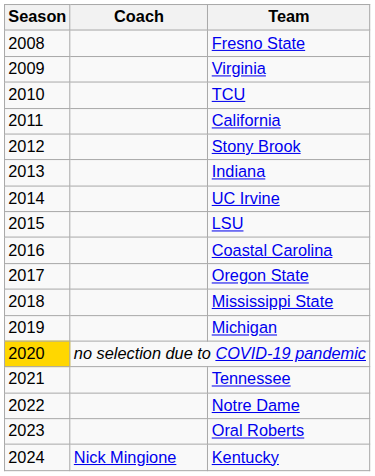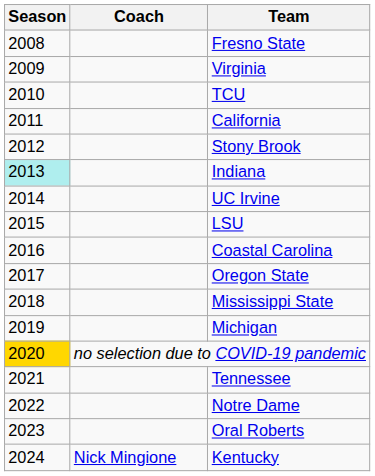(26, 172) no background -> (26, 172) paleturquoise background
